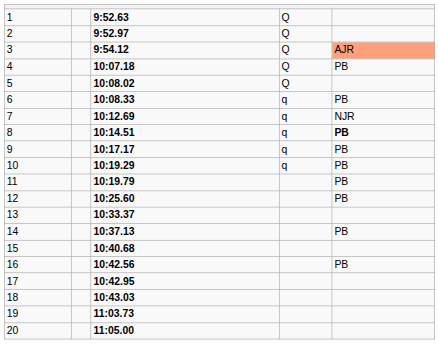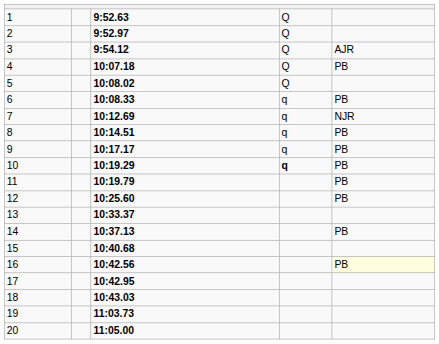(344, 50) lightsalmon background -> (344, 50) no background
(342, 132) bold -> (341, 132) normal
(284, 165) normal -> (285, 165) bold
(341, 264) no background -> (341, 264) lightyellow background
